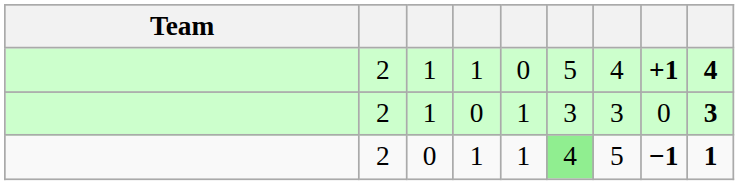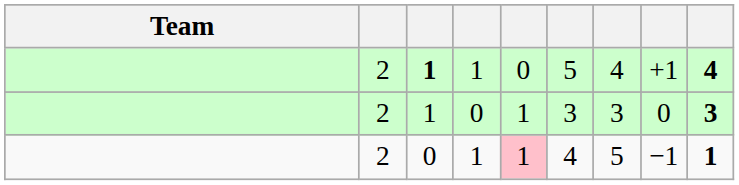(430, 69) normal -> (430, 69) bold
(664, 69) bold -> (664, 69) normal
(523, 156) no background -> (523, 156) pink background
(570, 156) lightgreen background -> (570, 156) no background
(664, 156) bold -> (664, 156) normal
